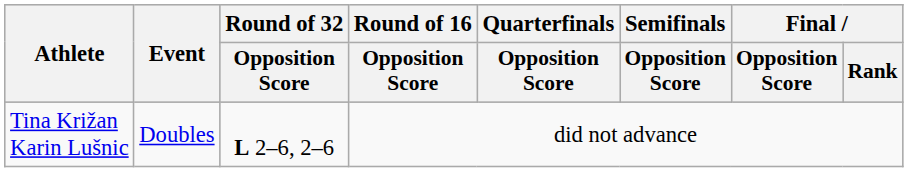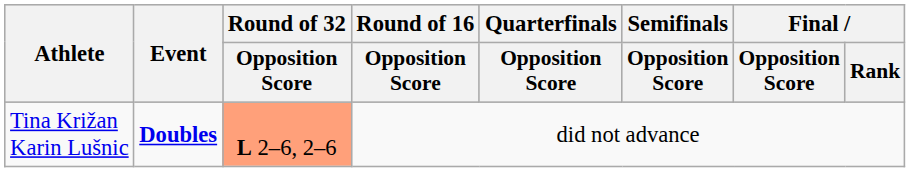(177, 134) normal -> (178, 134) bold
(284, 147) no background -> (287, 147) lightsalmon background
